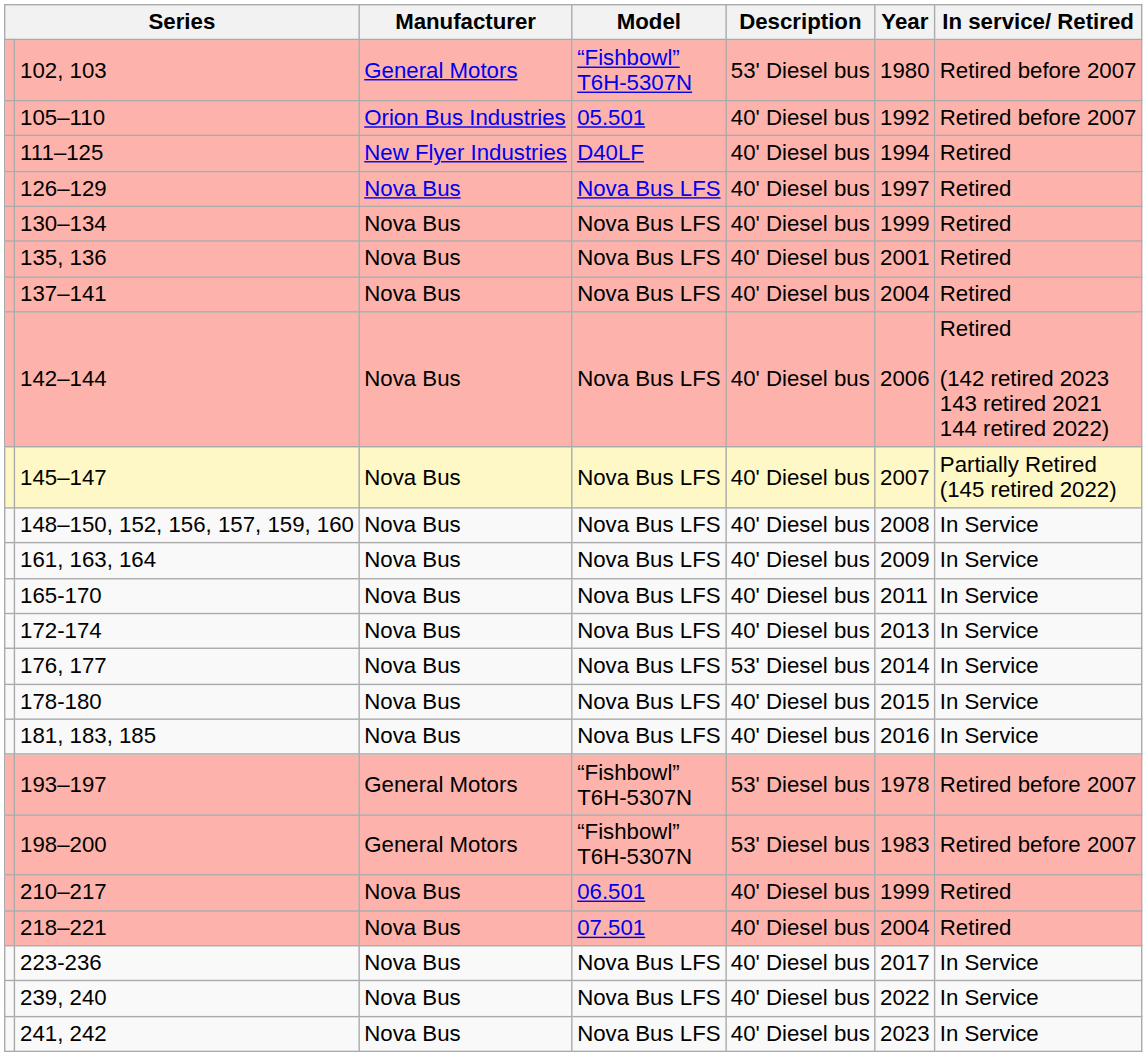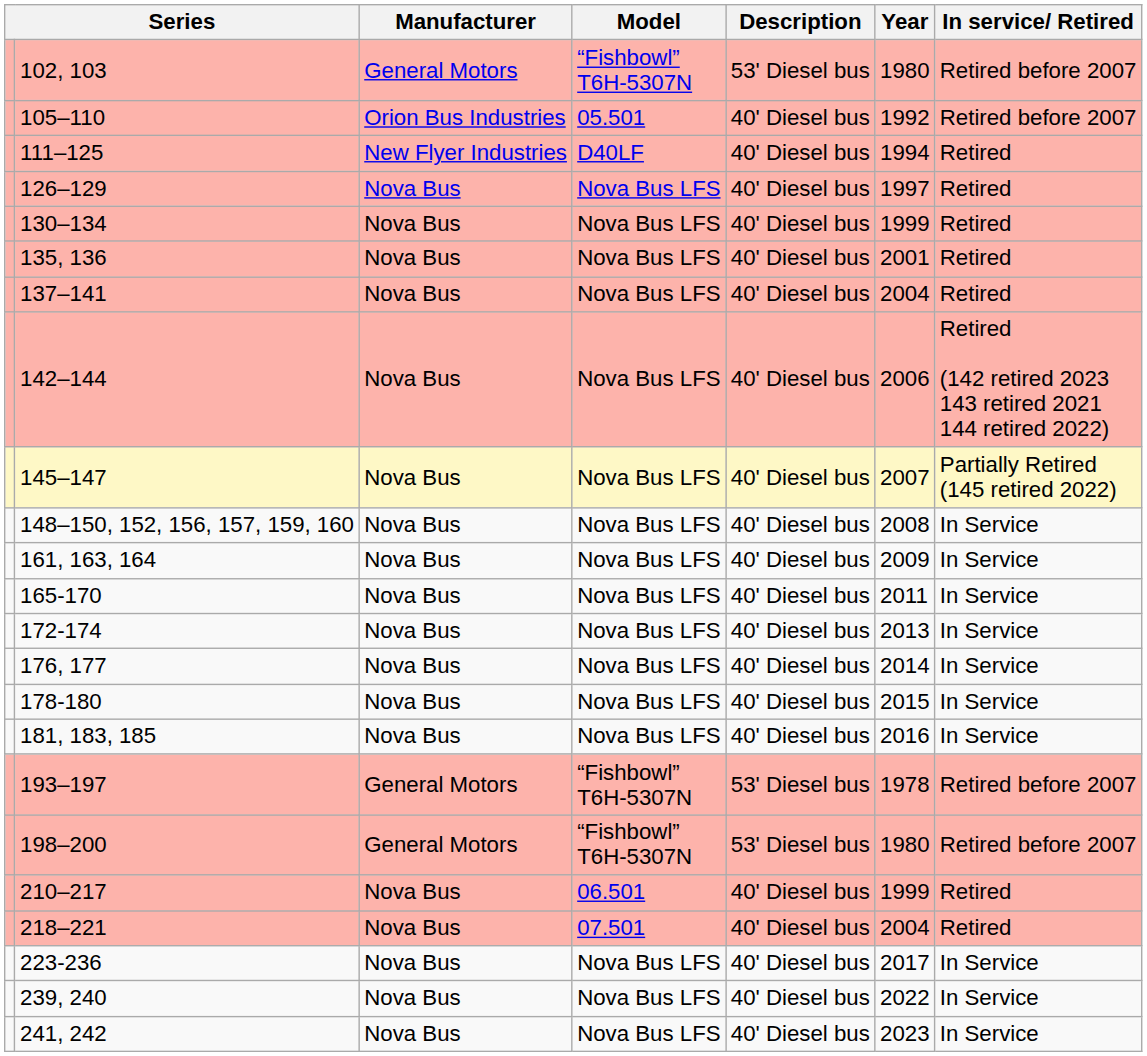(800, 666) 53' Diesel bus -> (800, 666) 40' Diesel bus
(905, 844) 1983 -> (905, 844) 1980
